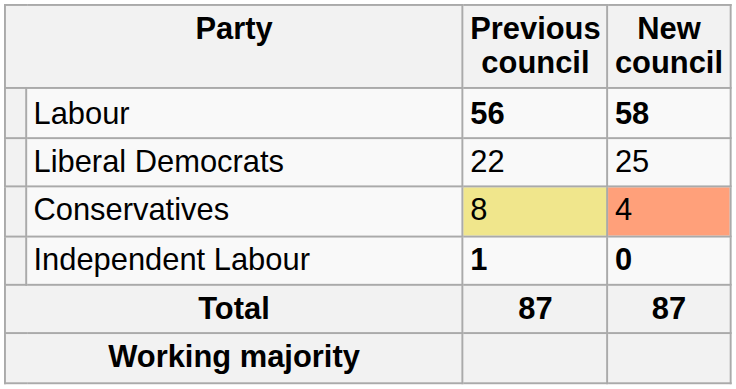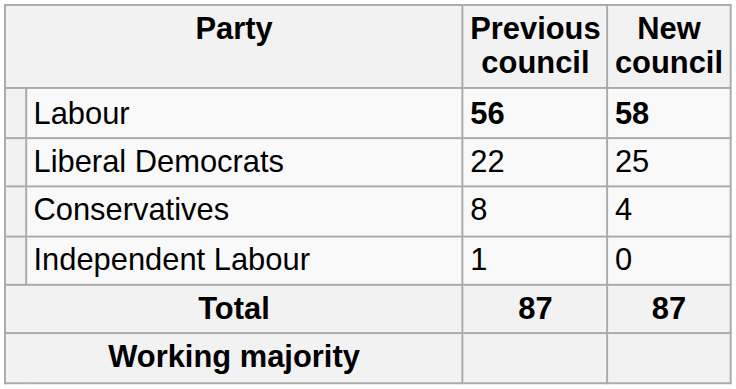(479, 210) khaki background -> (479, 210) no background
(623, 210) lightsalmon background -> (623, 210) no background
(479, 259) bold -> (479, 259) normal
(623, 259) bold -> (623, 259) normal
